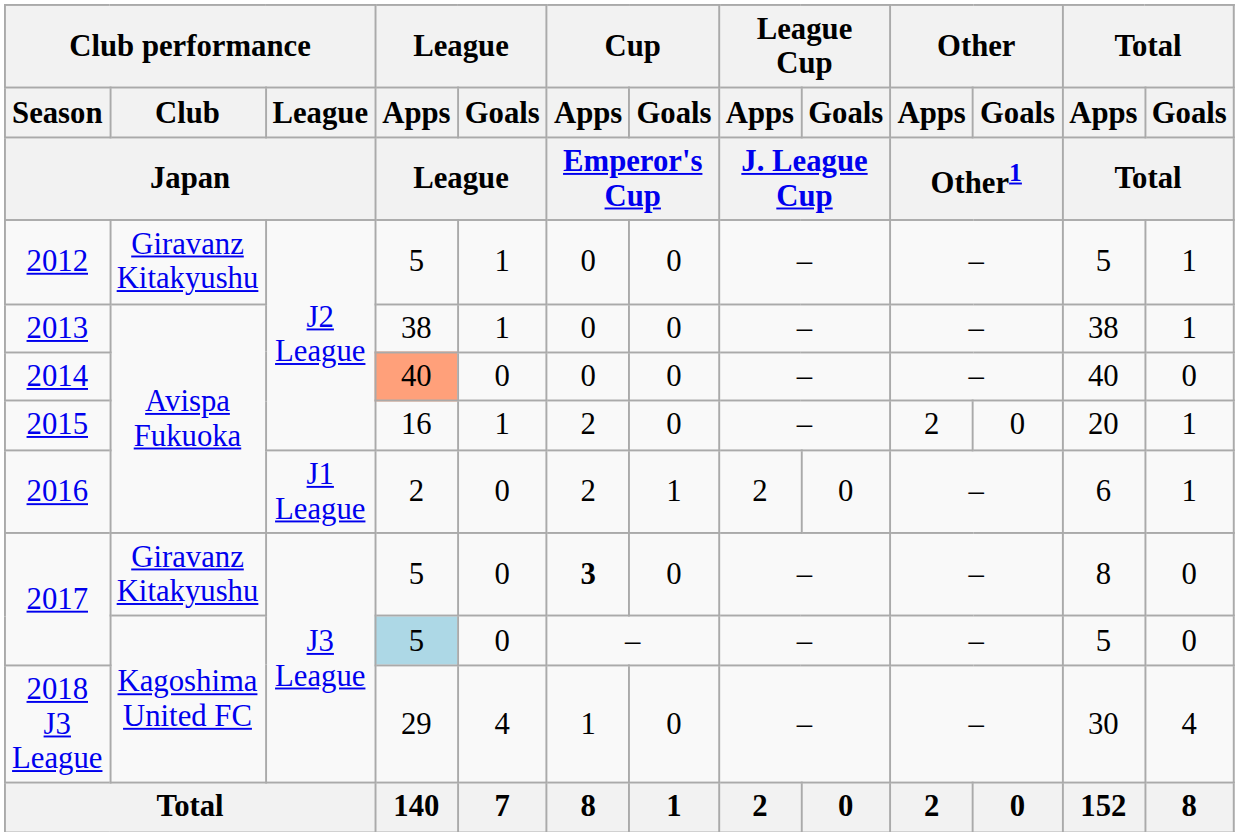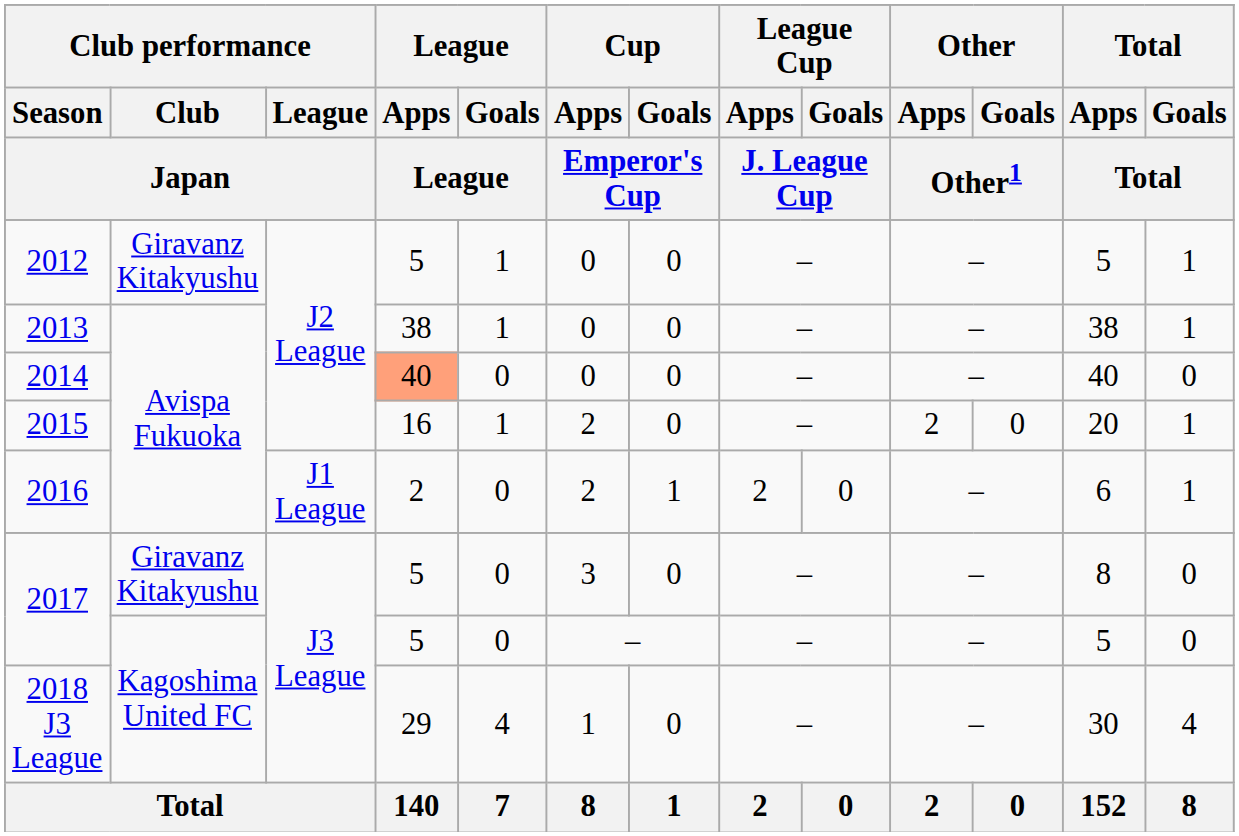(588, 574) bold -> (588, 574) normal
(416, 640) lightblue background -> (416, 640) no background
